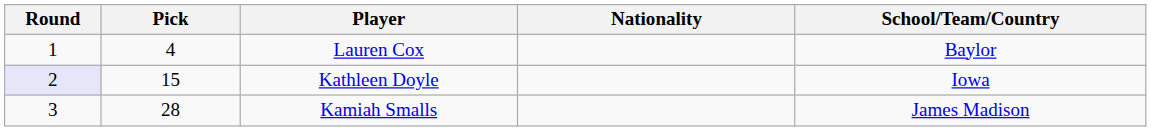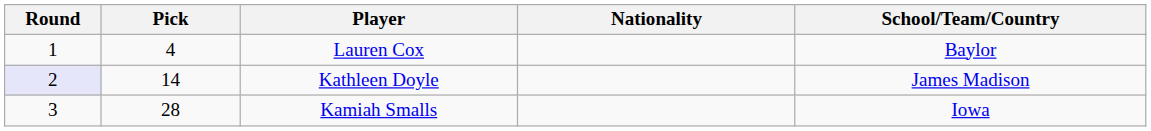(171, 79) 15 -> (171, 79) 14
(971, 79) Iowa -> (971, 79) James Madison
(971, 110) James Madison -> (971, 110) Iowa
